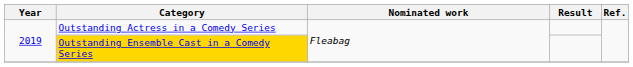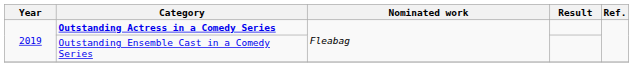(167, 28) normal -> (167, 28) bold
(164, 49) gold background -> (164, 49) no background
